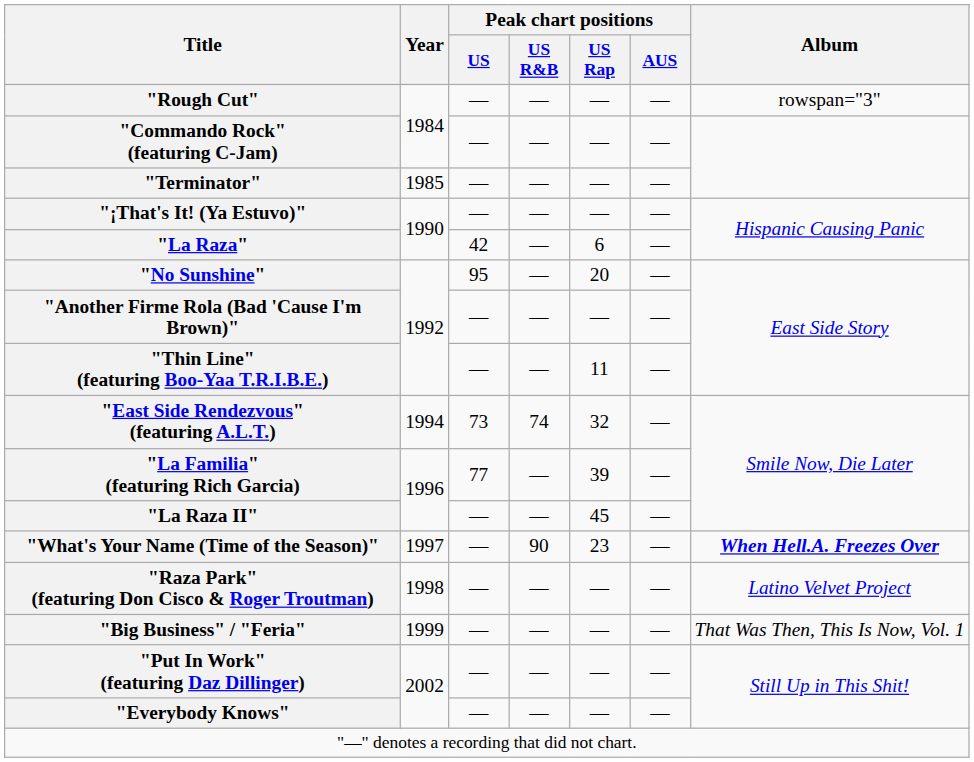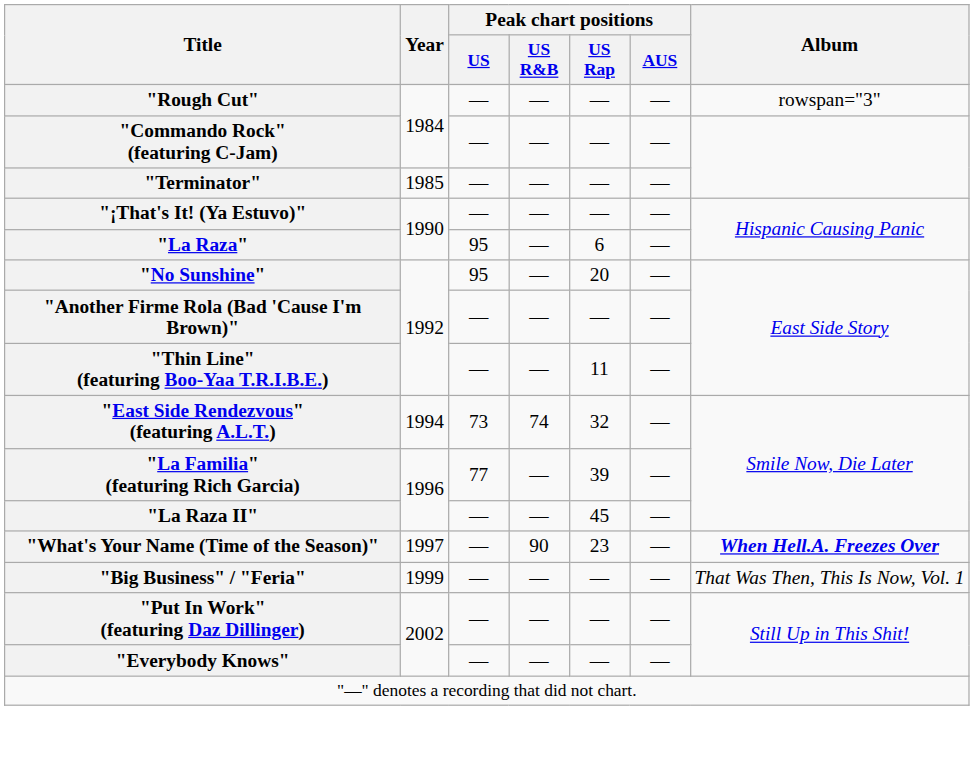(479, 244) 42 -> (479, 244) 95
- row: (203, 588)
